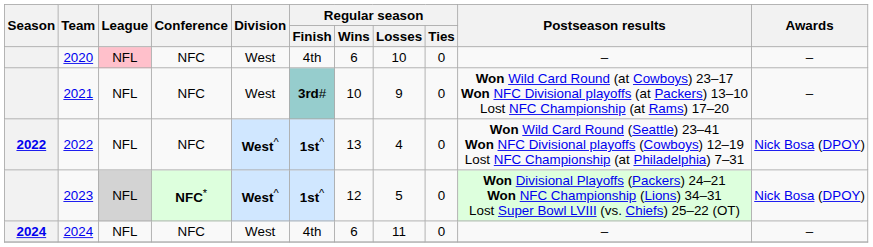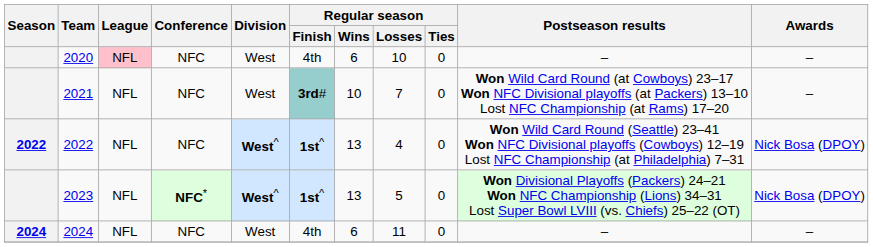(399, 94) 9 -> (399, 94) 7
(125, 196) lightgrey background -> (125, 196) no background
(354, 196) 12 -> (354, 196) 13
